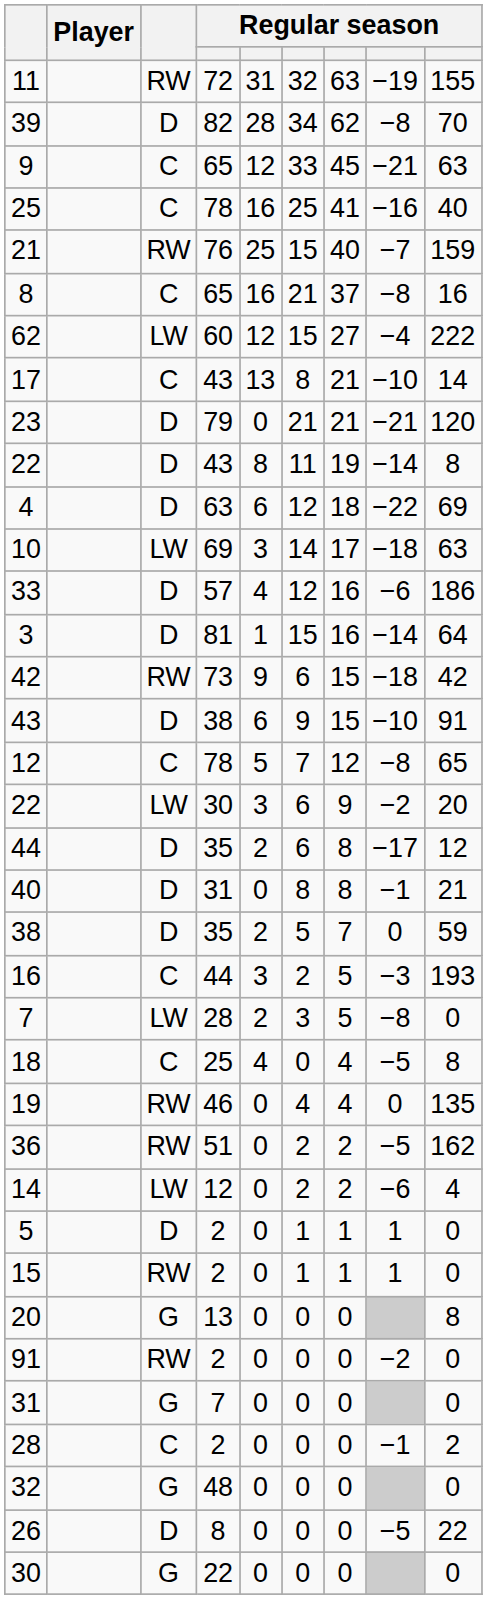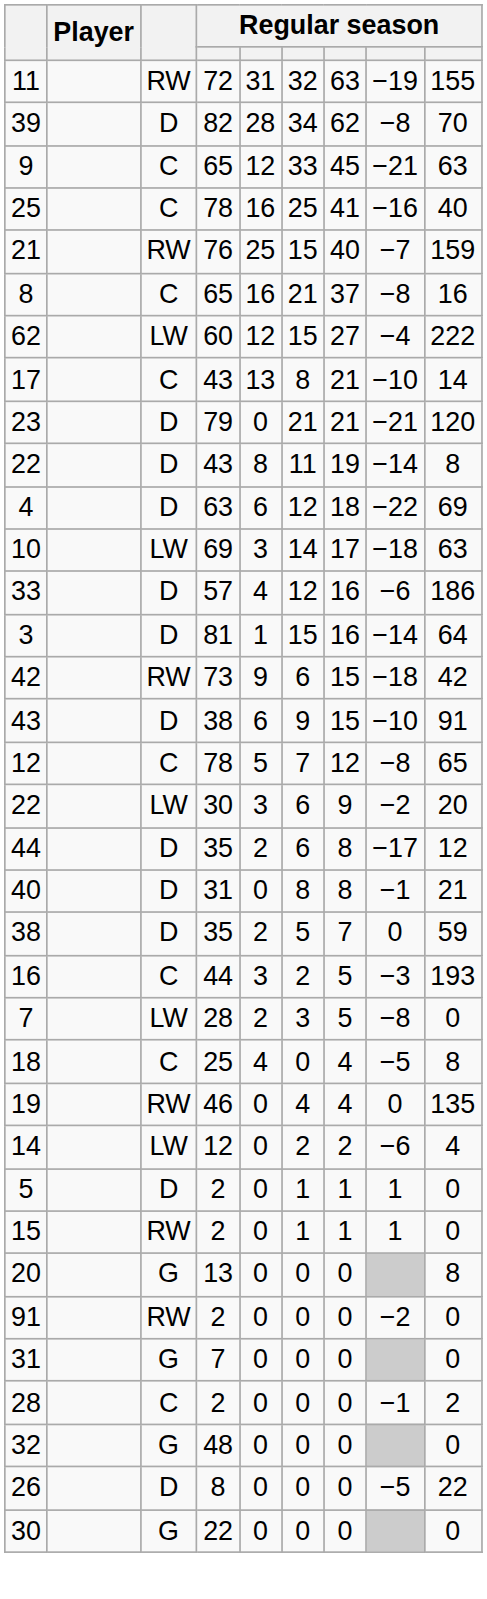- row: (26, 1146)
